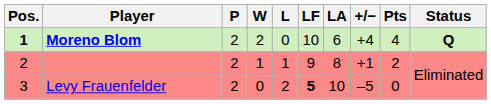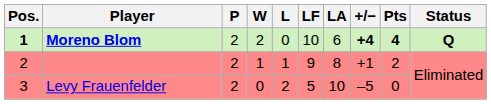(365, 39) normal -> (365, 39) bold
(395, 39) normal -> (395, 39) bold
(311, 87) bold -> (311, 87) normal
